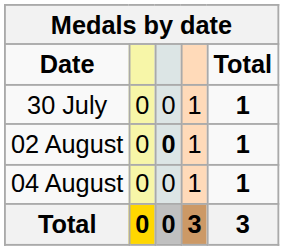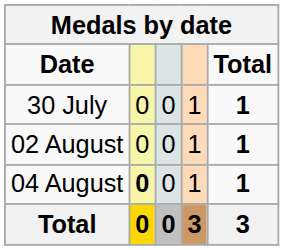(168, 144) bold -> (168, 144) normal
(142, 184) normal -> (142, 184) bold
